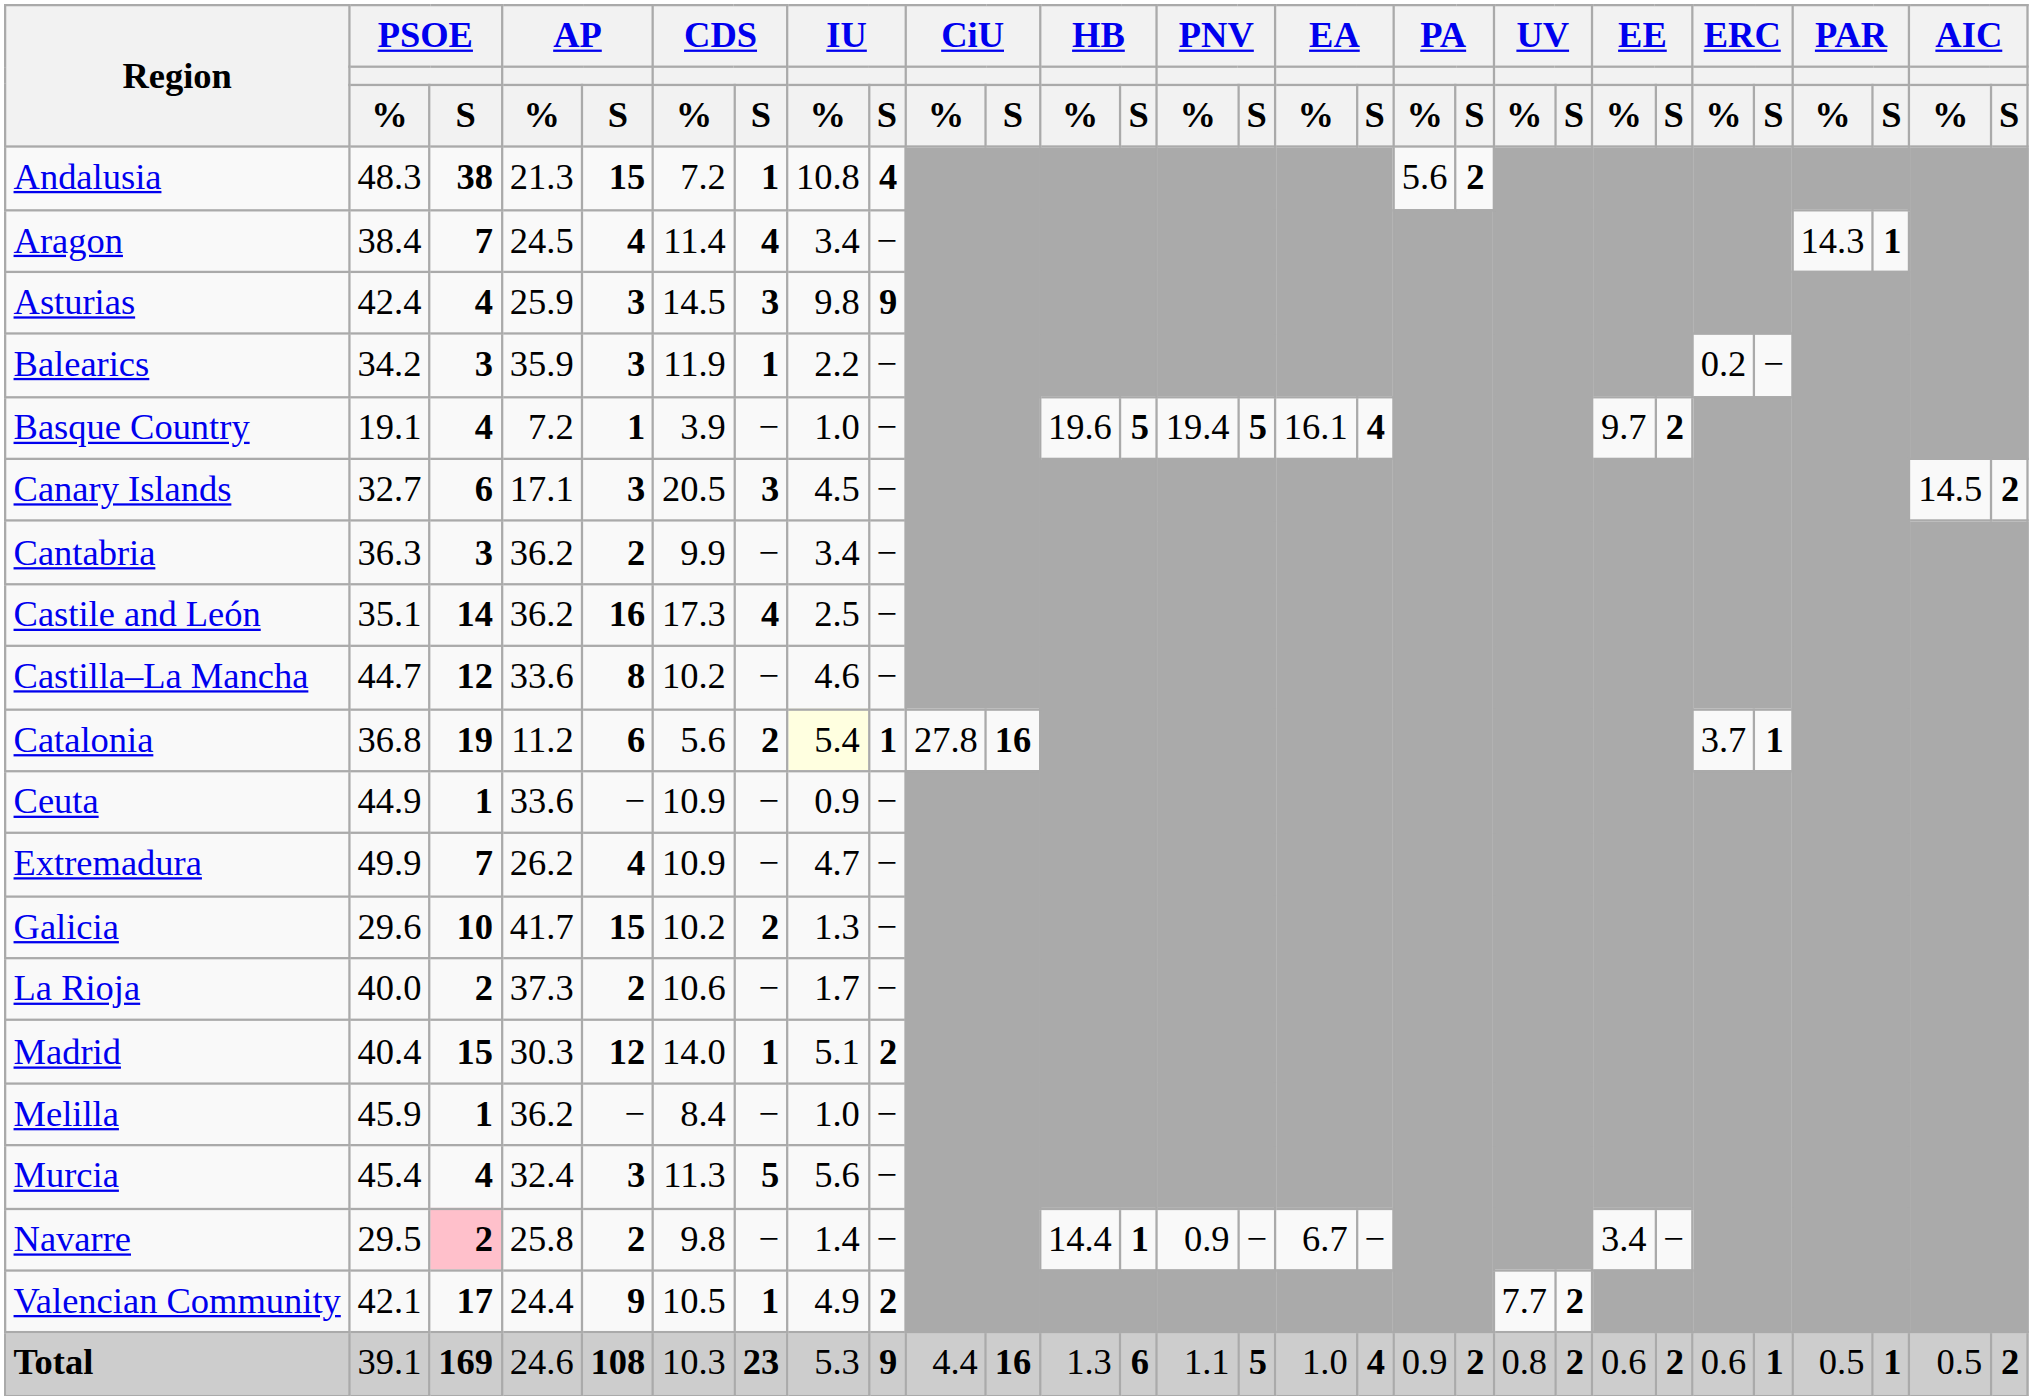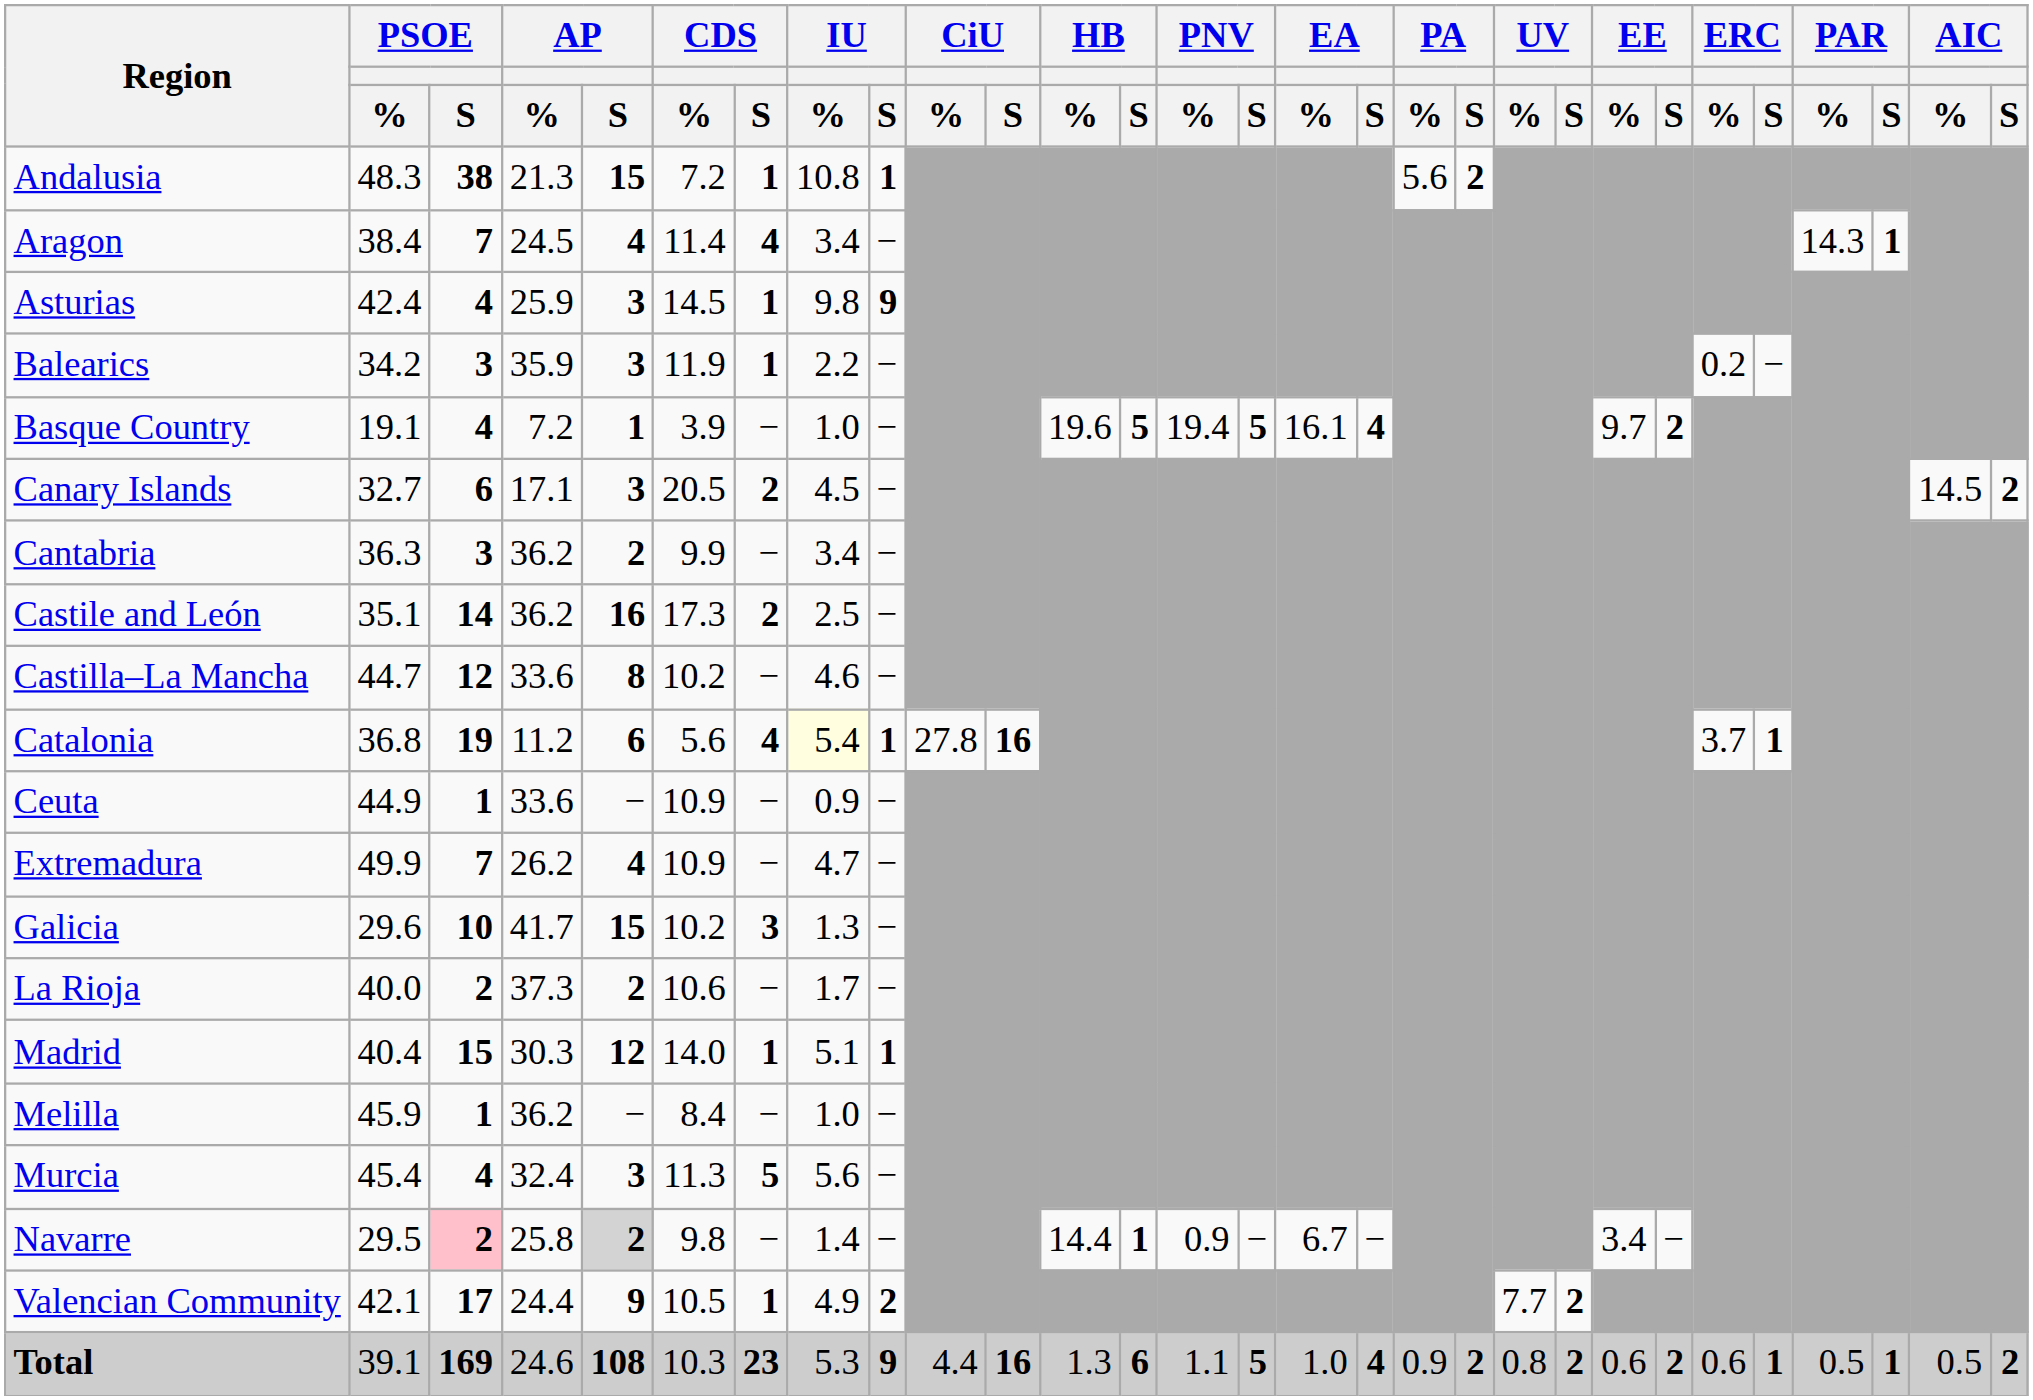(888, 177) 4 -> (888, 177) 1
(770, 302) 3 -> (770, 302) 1
(770, 489) 3 -> (770, 489) 2
(770, 614) 4 -> (770, 614) 2
(770, 739) 2 -> (770, 739) 4
(770, 926) 2 -> (770, 926) 3
(888, 1051) 2 -> (888, 1051) 1
(636, 1238) no background -> (636, 1238) lightgrey background
